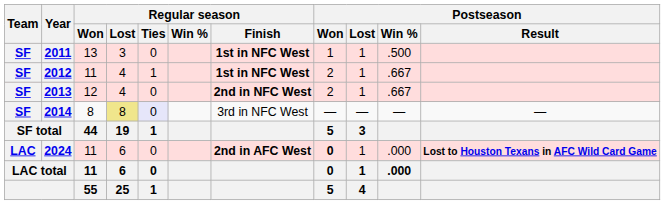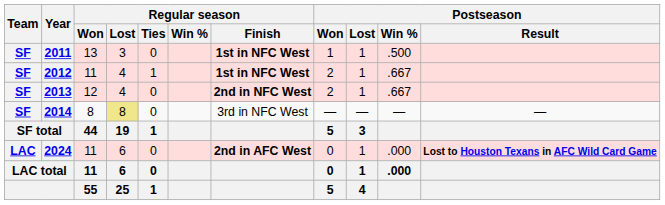(153, 112) lavender background -> (153, 112) no background
(330, 151) bold -> (330, 151) normal
